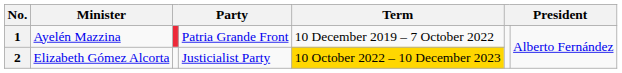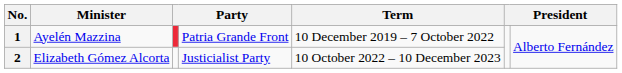(398, 57) gold background -> (398, 57) no background
